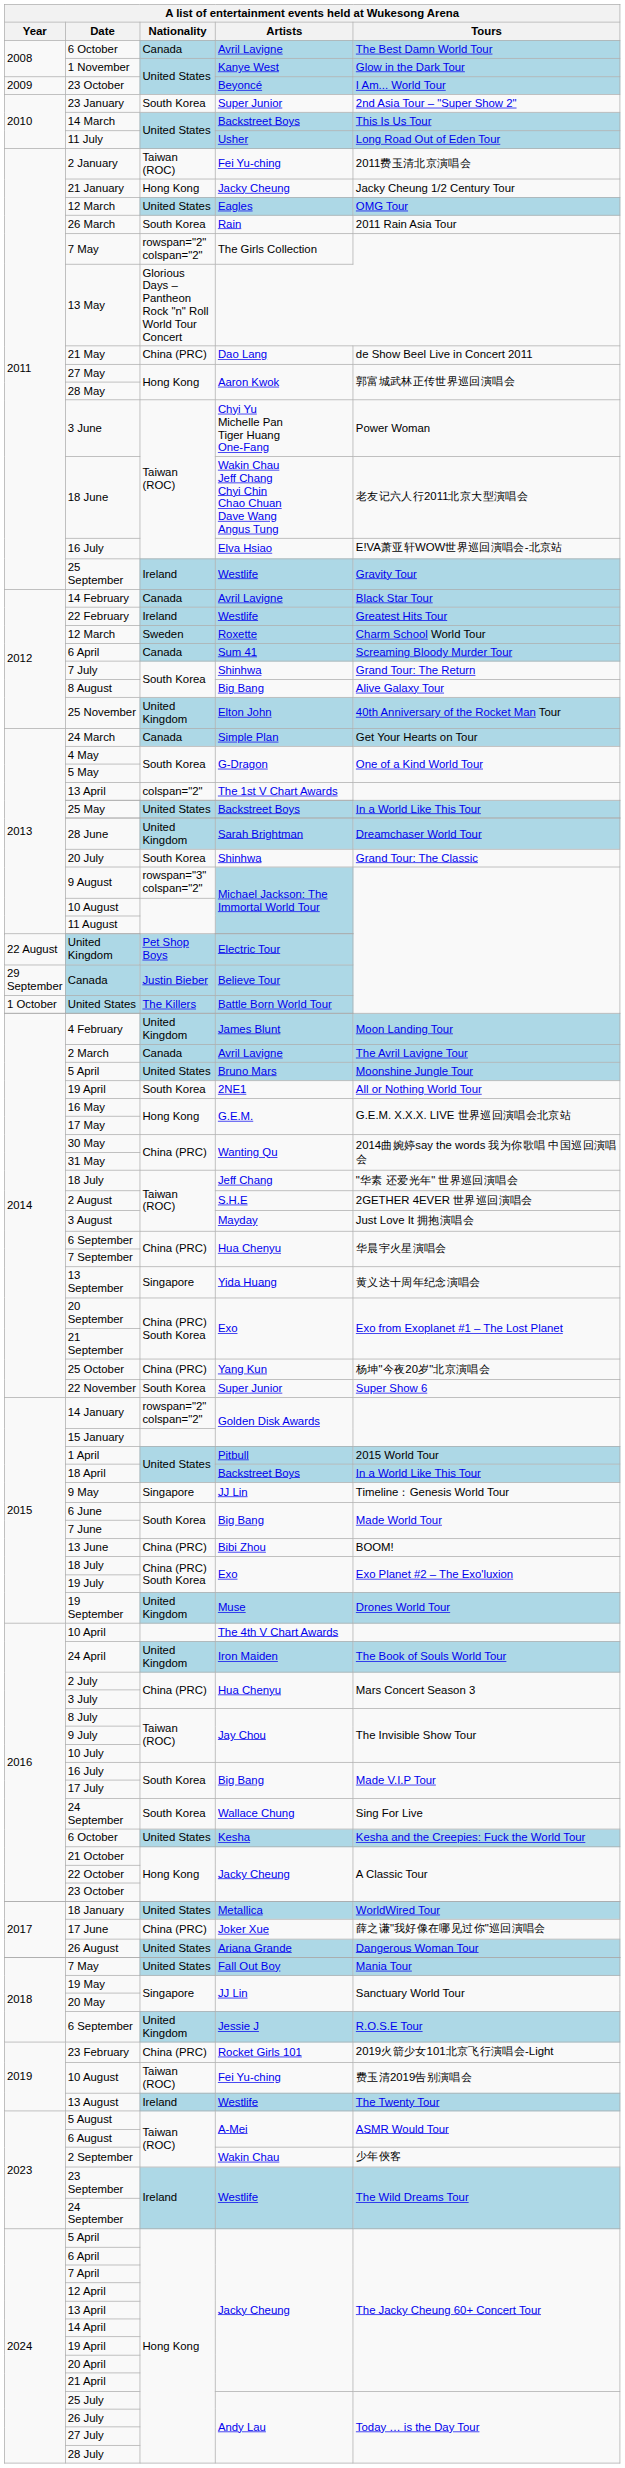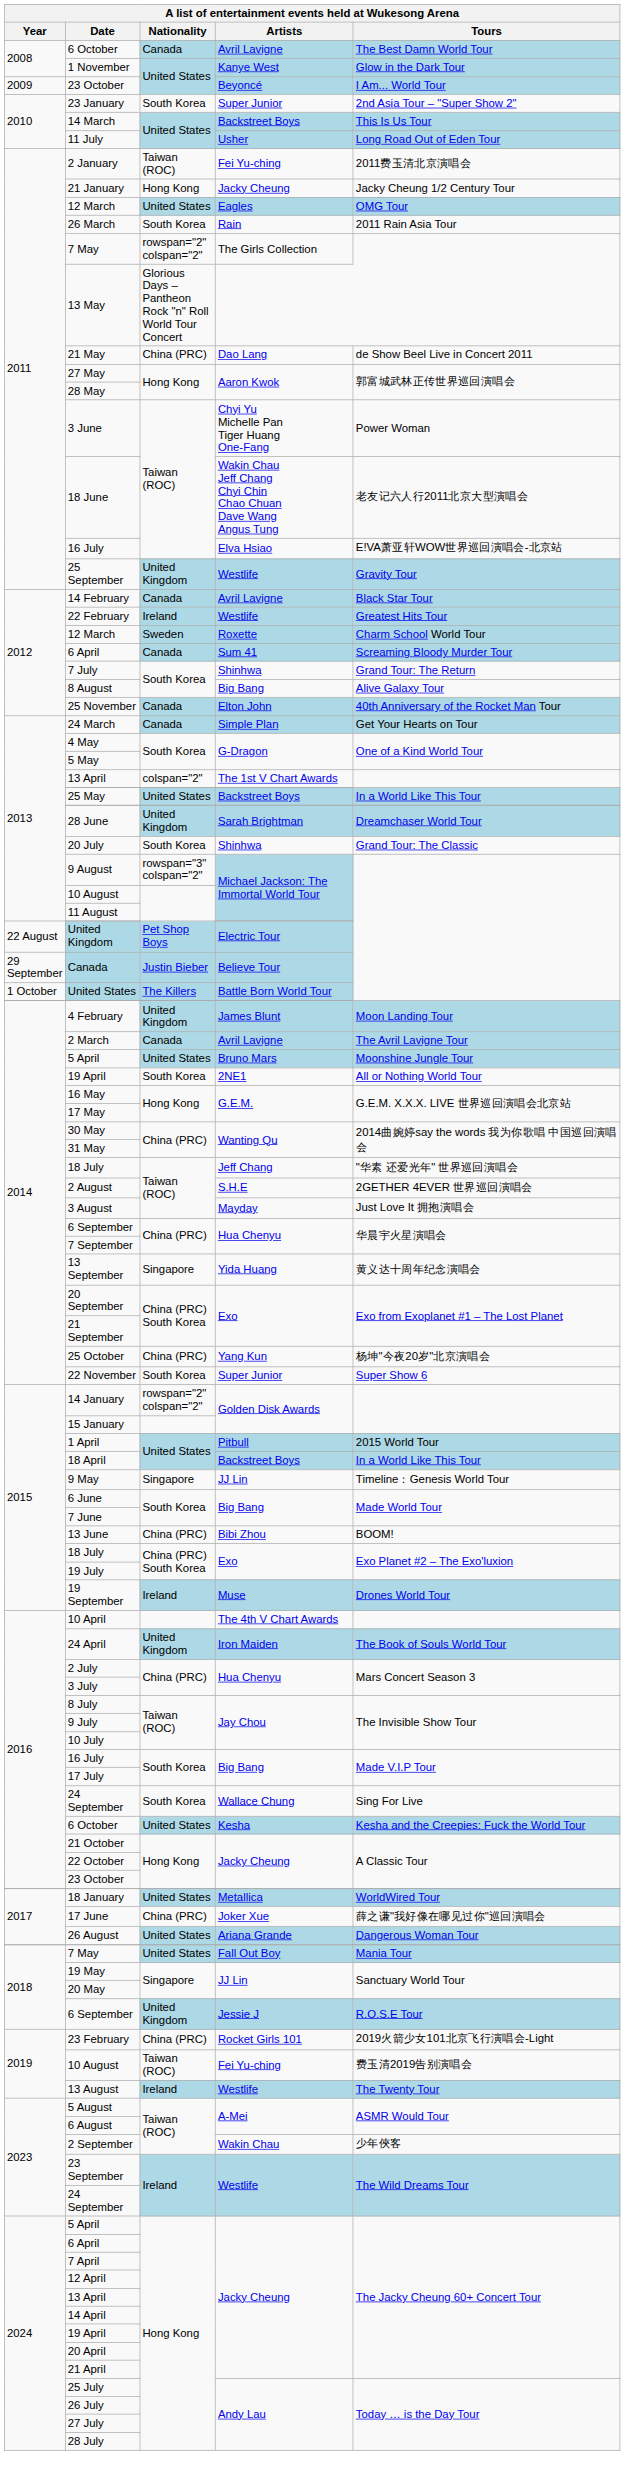(160, 574) Ireland -> (165, 574) United Kingdom
(165, 712) United Kingdom -> (162, 706) Canada
(165, 1608) United Kingdom -> (160, 1595) Ireland
